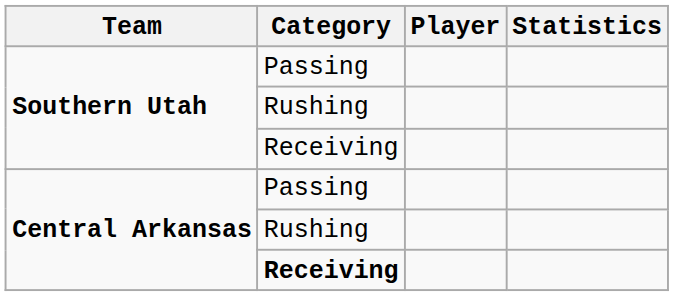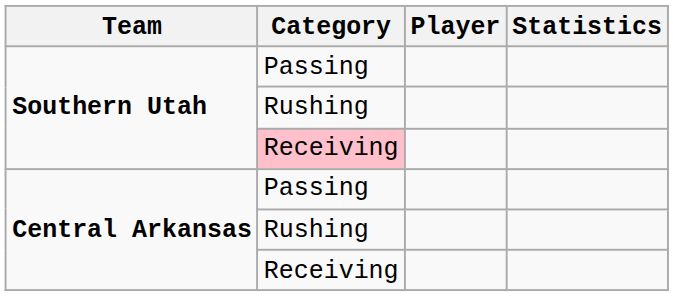(331, 148) no background -> (331, 148) pink background
(331, 270) bold -> (331, 270) normal
